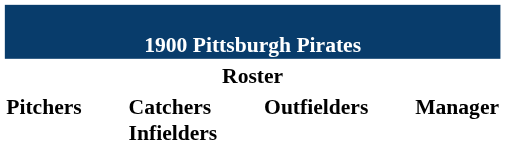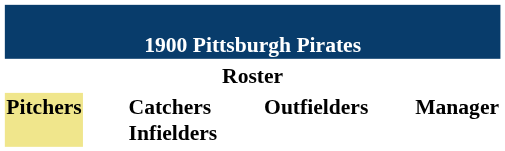(44, 106) no background -> (44, 106) khaki background
